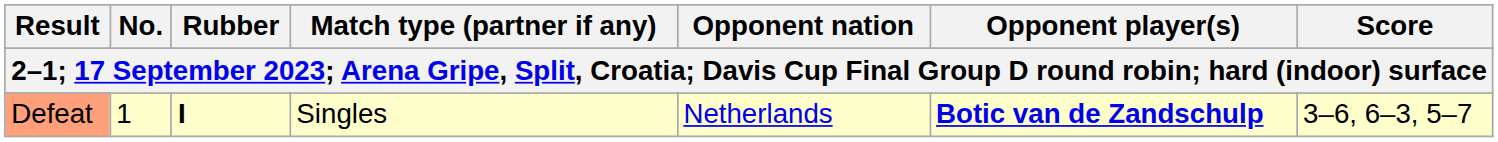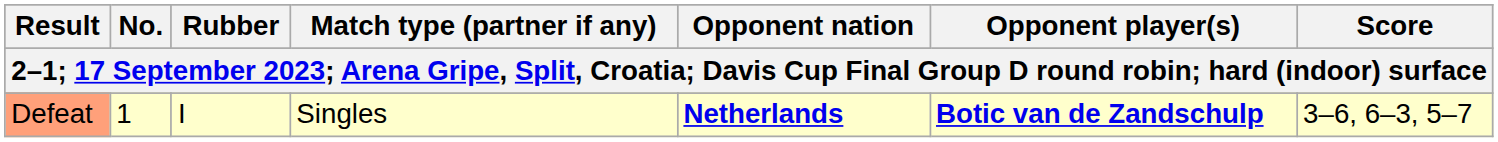(182, 114) bold -> (182, 114) normal
(758, 114) normal -> (763, 114) bold
